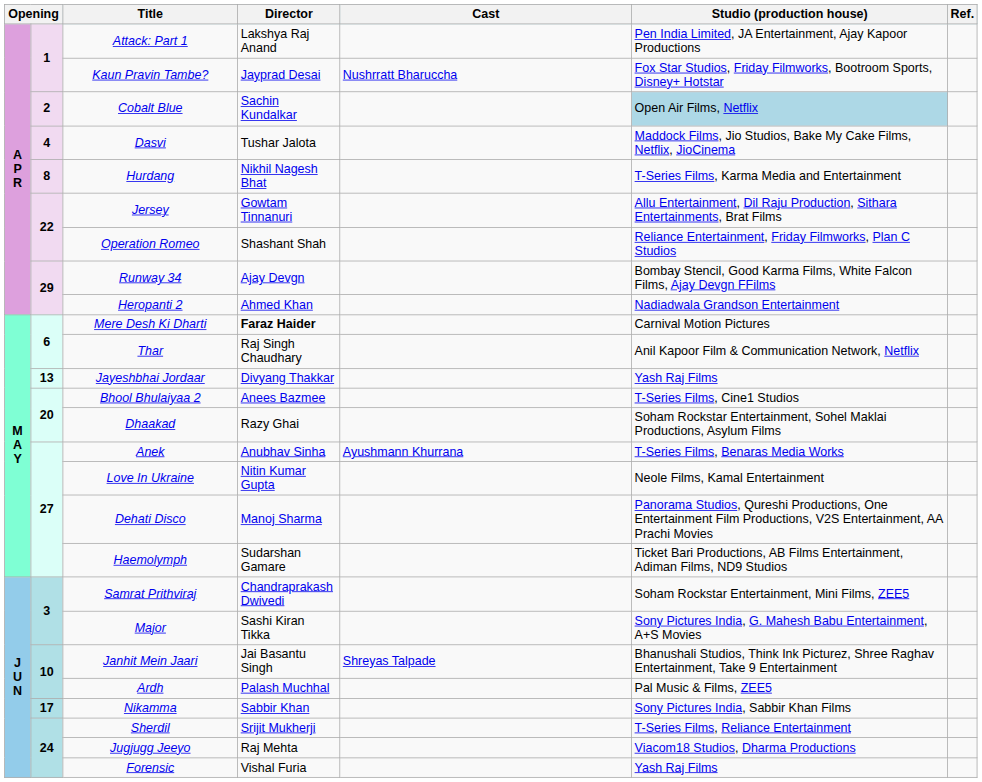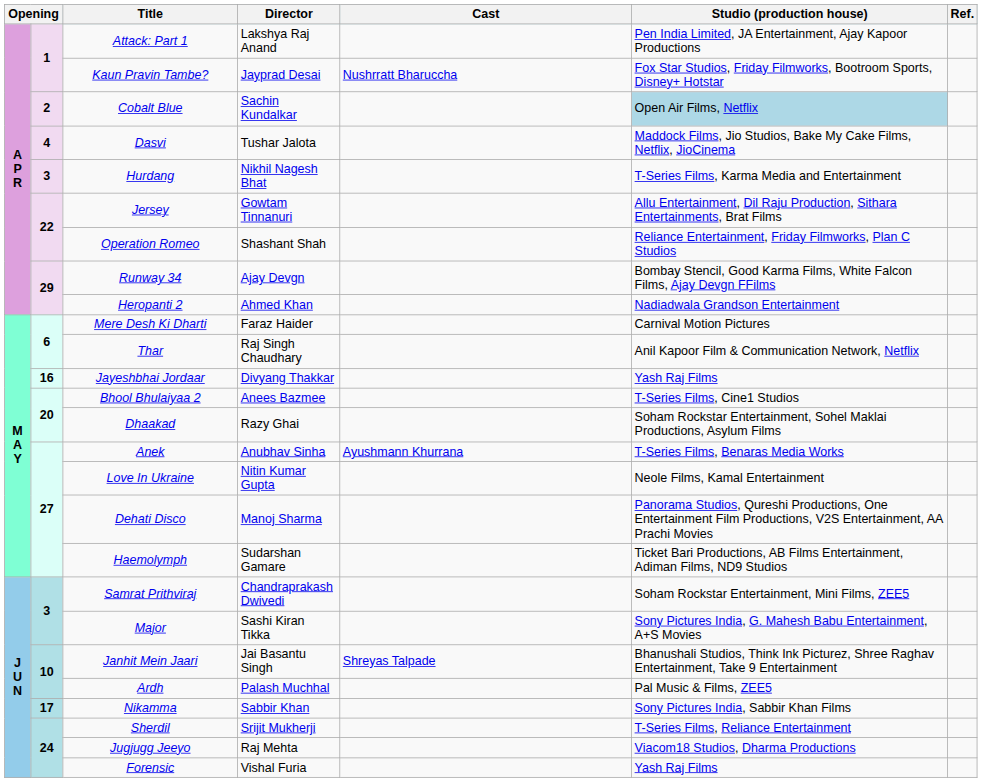(47, 176) 8 -> (47, 176) 3
(278, 324) bold -> (277, 324) normal
(47, 378) 13 -> (47, 378) 16
